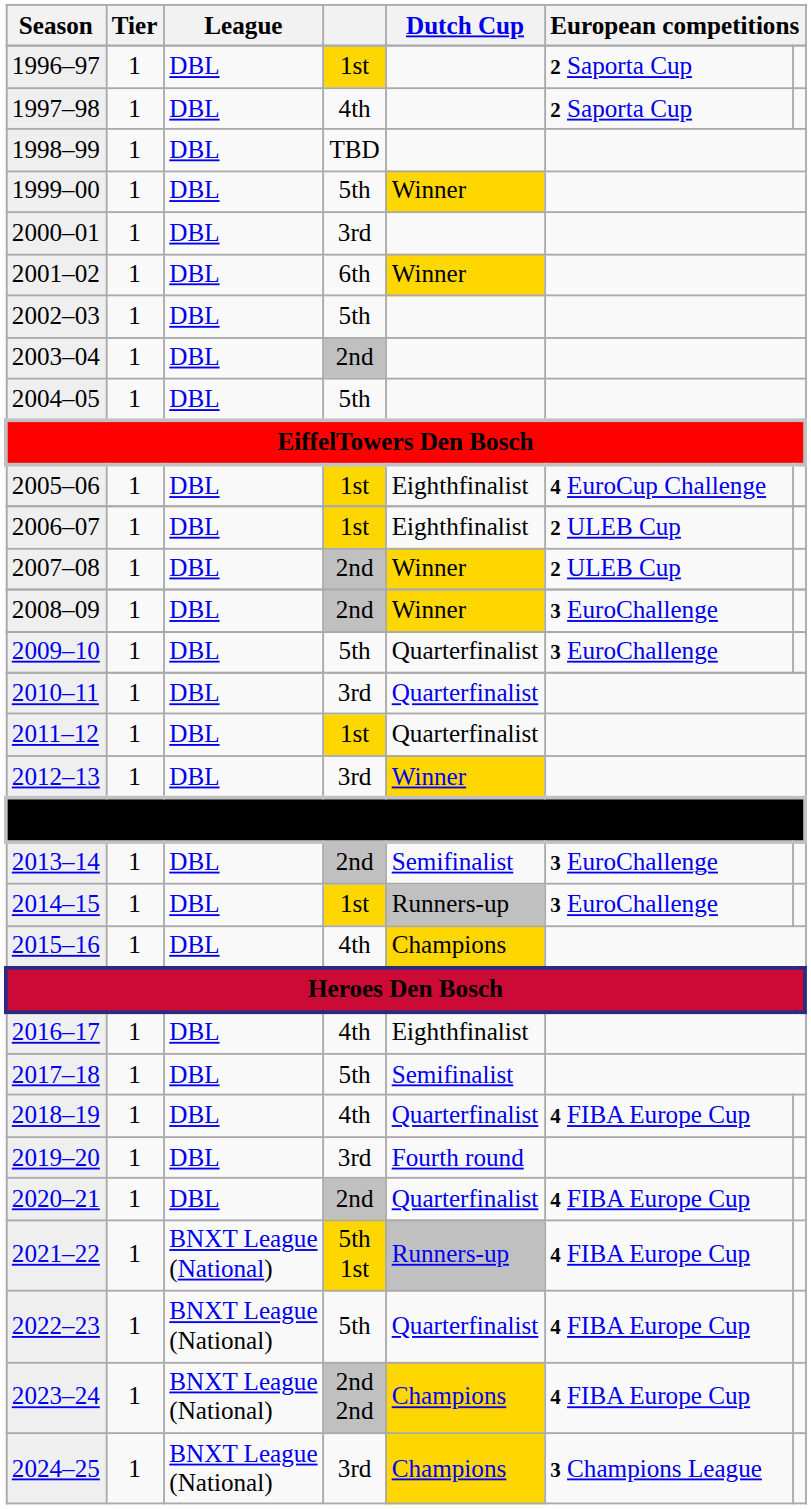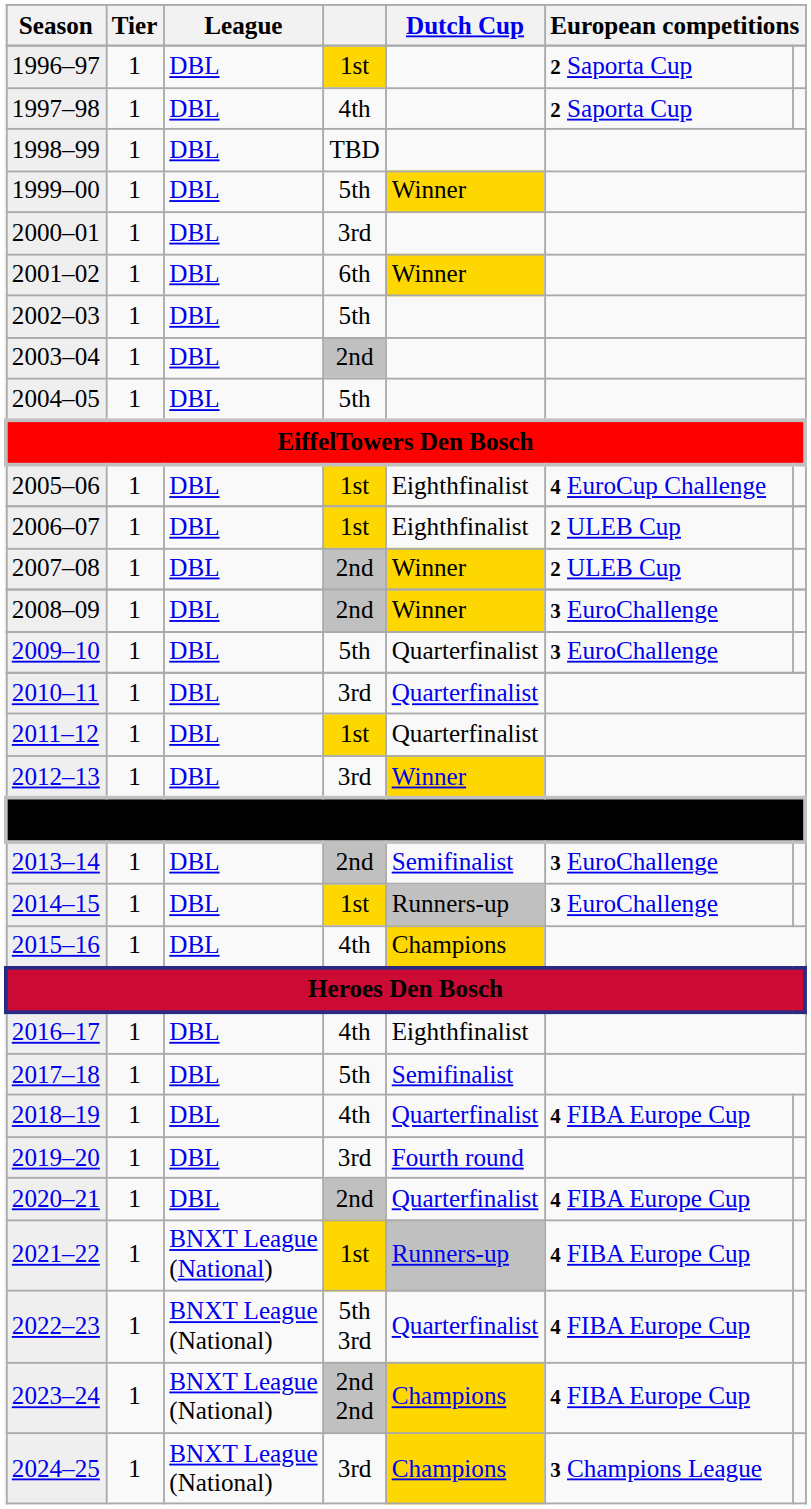(355, 1254) 5th 1st -> (355, 1254) 1st
(355, 1325) 5th -> (355, 1325) 5th 3rd
